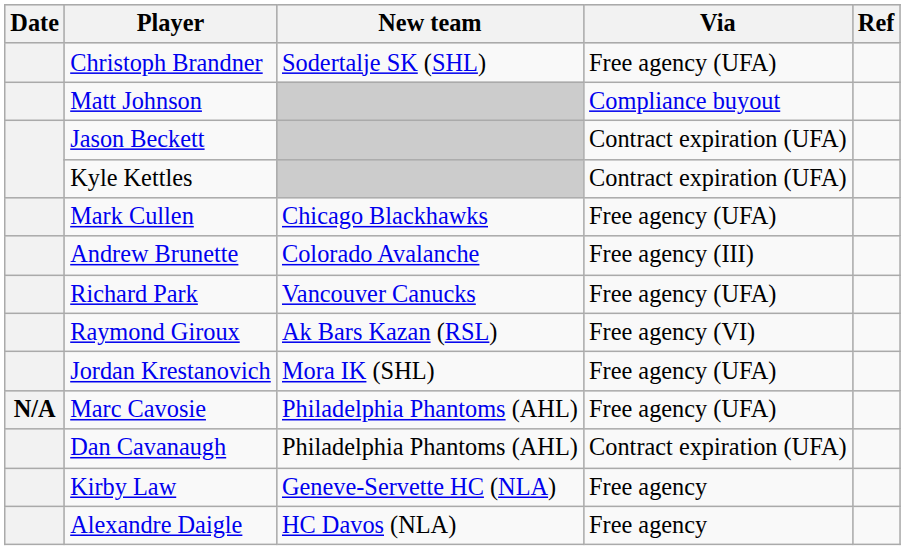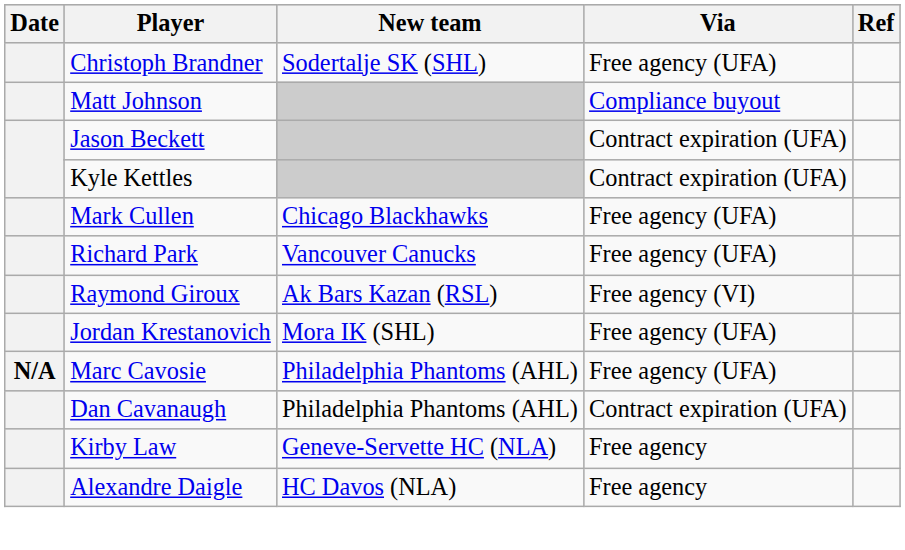- row: (154, 255)
